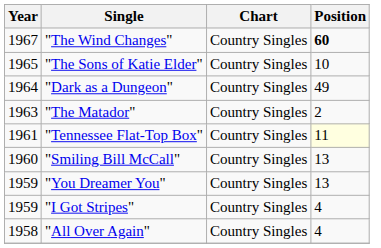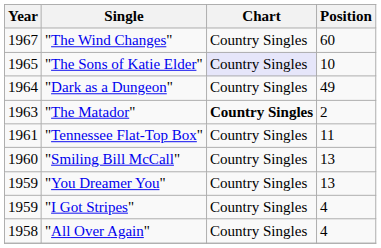(322, 40) bold -> (328, 40) normal
(259, 64) no background -> (259, 64) lavender background
(259, 111) normal -> (262, 111) bold
(321, 135) lightyellow background -> (327, 135) no background
